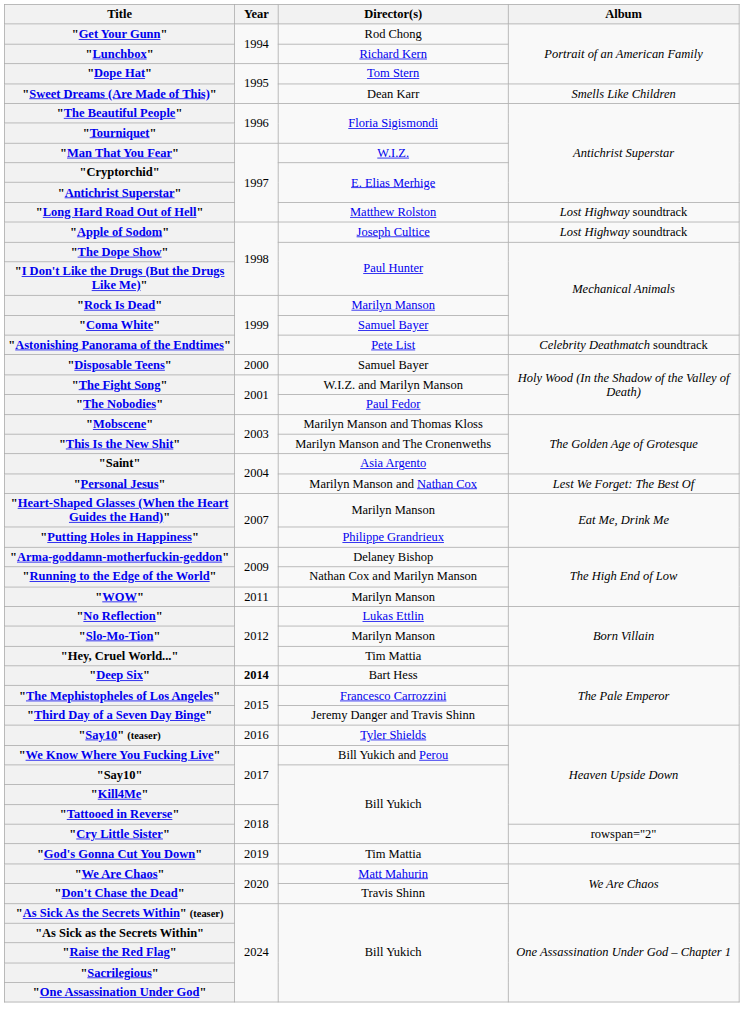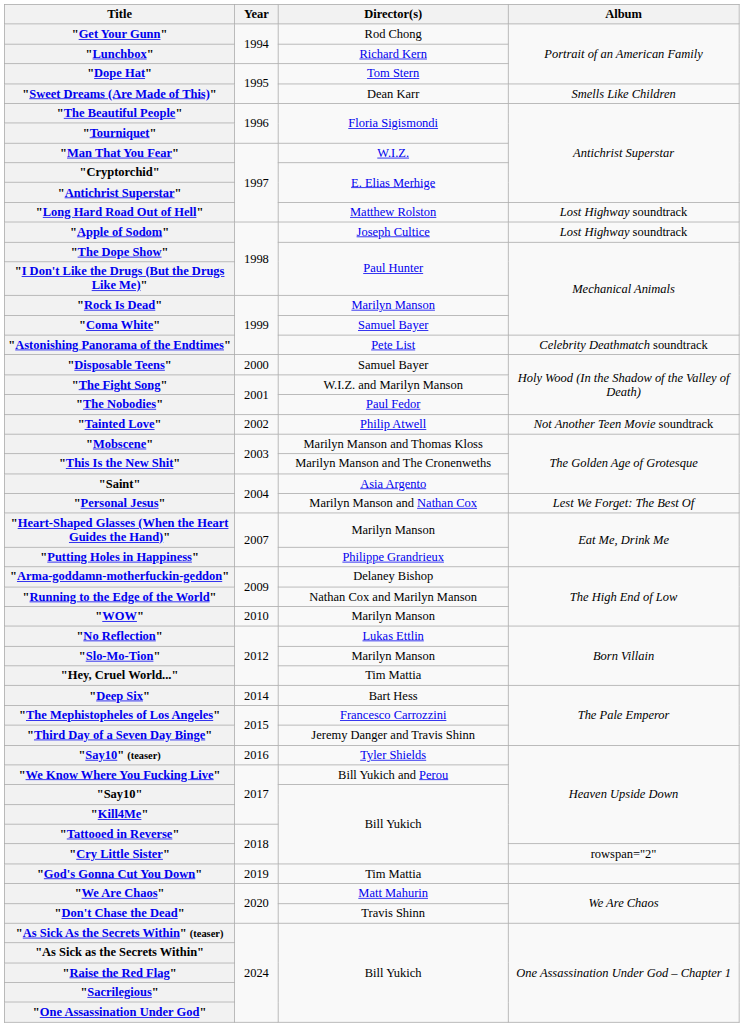+ row: (120, 424)
(256, 596) 2011 -> (256, 616) 2010
(256, 675) bold -> (256, 695) normal
